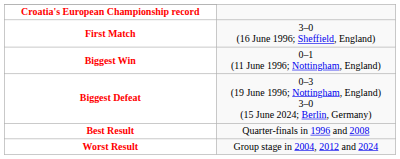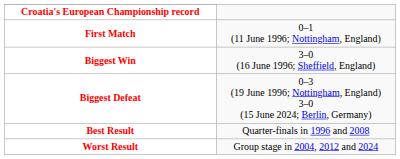(306, 33) 3–0 (16 June 1996; Sheffield, England) -> (306, 33) 0–1 (11 June 1996; Nottingham, England)
(306, 60) 0–1 (11 June 1996; Nottingham, England) -> (306, 60) 3–0 (16 June 1996; Sheffield, England)
